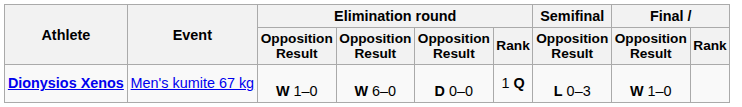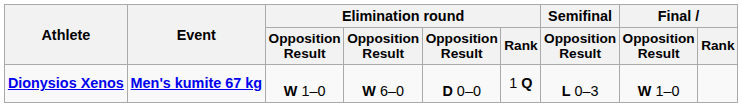(192, 83) normal -> (196, 83) bold
